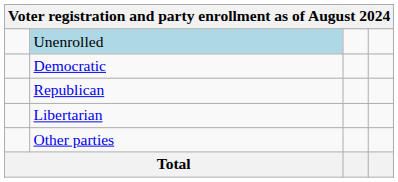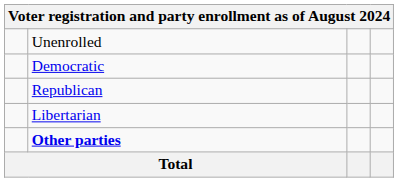(68, 41) lightblue background -> (67, 41) no background
(74, 139) normal -> (76, 139) bold
